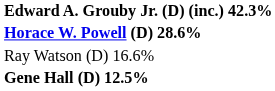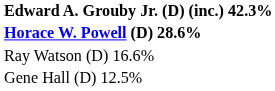(76, 77) bold -> (73, 77) normal
